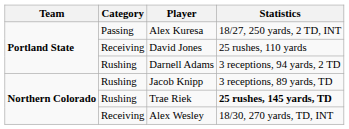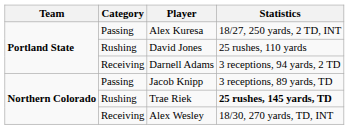(123, 47) Receiving -> (119, 47) Rushing
(119, 64) Rushing -> (123, 64) Receiving
(119, 81) Rushing -> (117, 81) Passing
